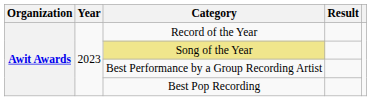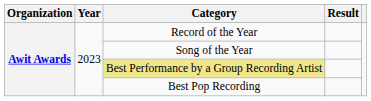(214, 50) khaki background -> (214, 50) no background
(214, 68) no background -> (214, 68) khaki background
